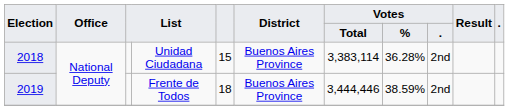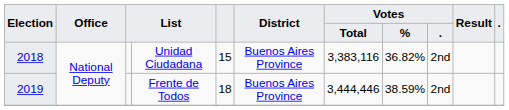(353, 58) 3,383,114 -> (353, 58) 3,383,116
(405, 58) 36.28% -> (405, 58) 36.82%
